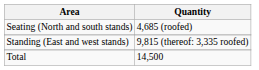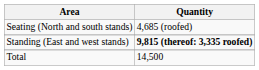(193, 42) normal -> (195, 42) bold
